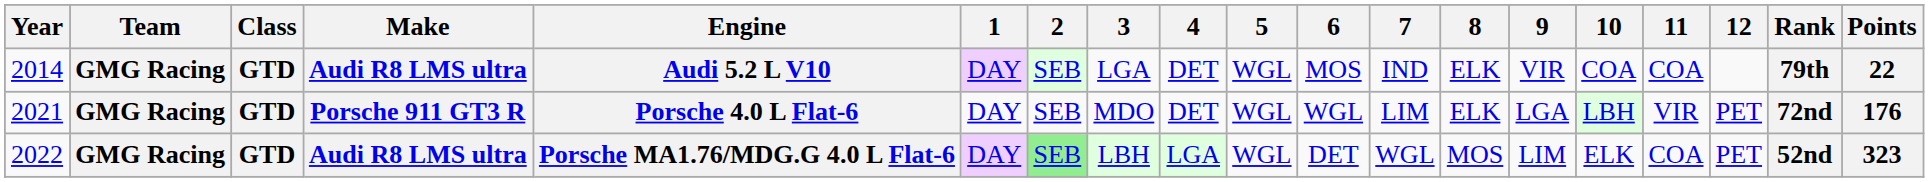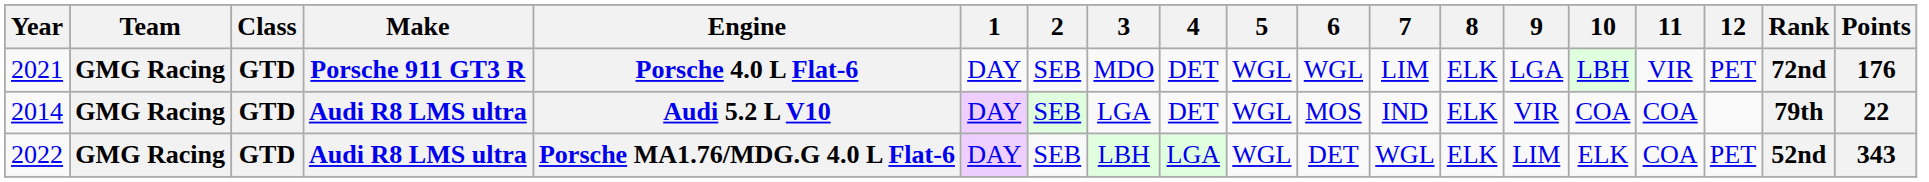rows swapped: (37, 69) <-> (37, 112)
(1057, 155) lightgreen background -> (1057, 155) no background
(1475, 155) MOS -> (1472, 155) ELK
(1882, 155) 323 -> (1876, 155) 343
